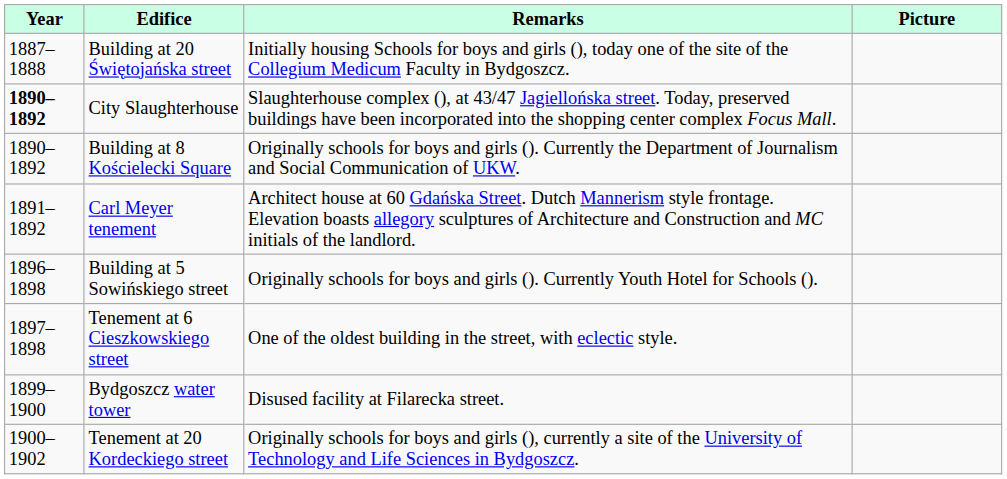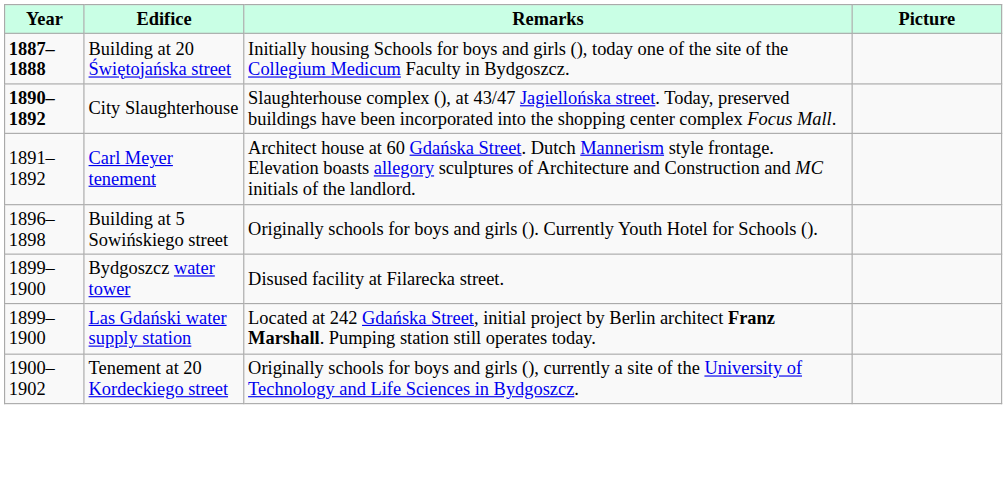(32, 58) normal -> (32, 58) bold
- row: (160, 158)
- row: (149, 339)
+ row: (158, 328)
